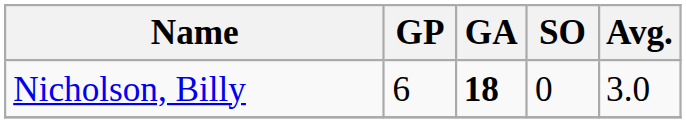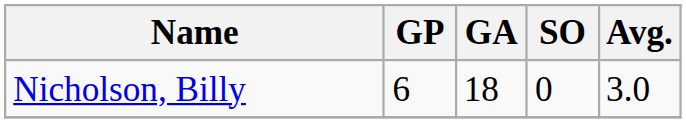(481, 88) bold -> (481, 88) normal
